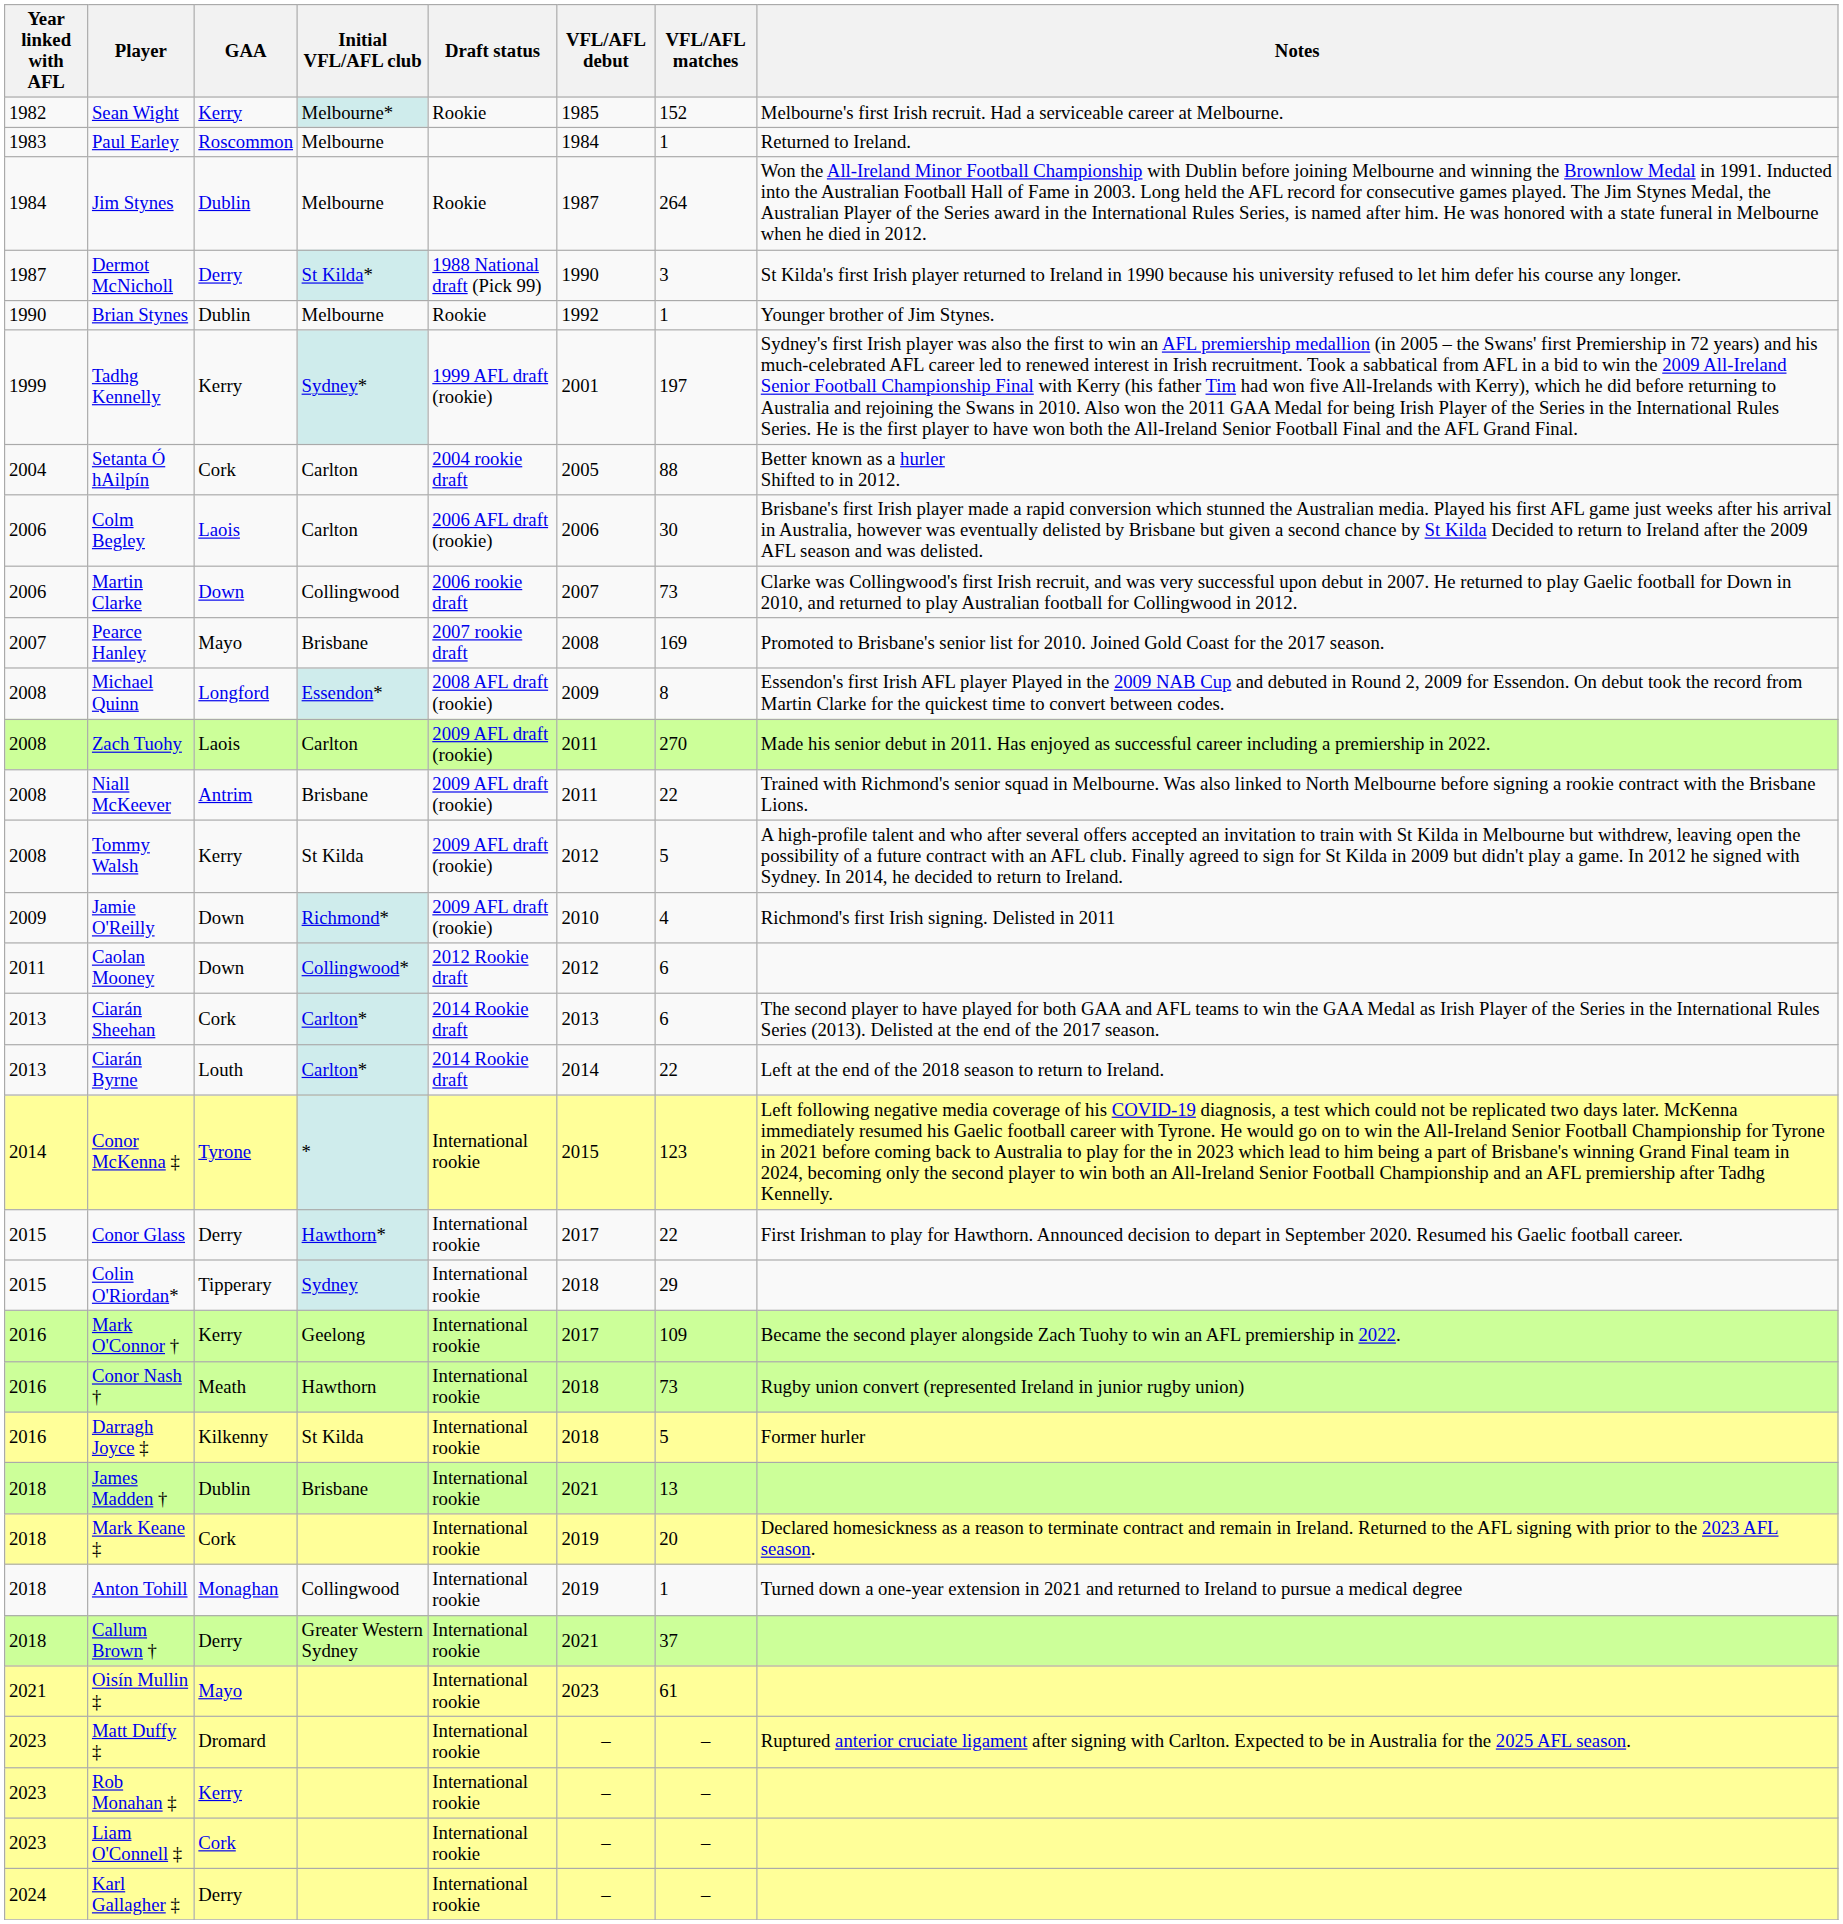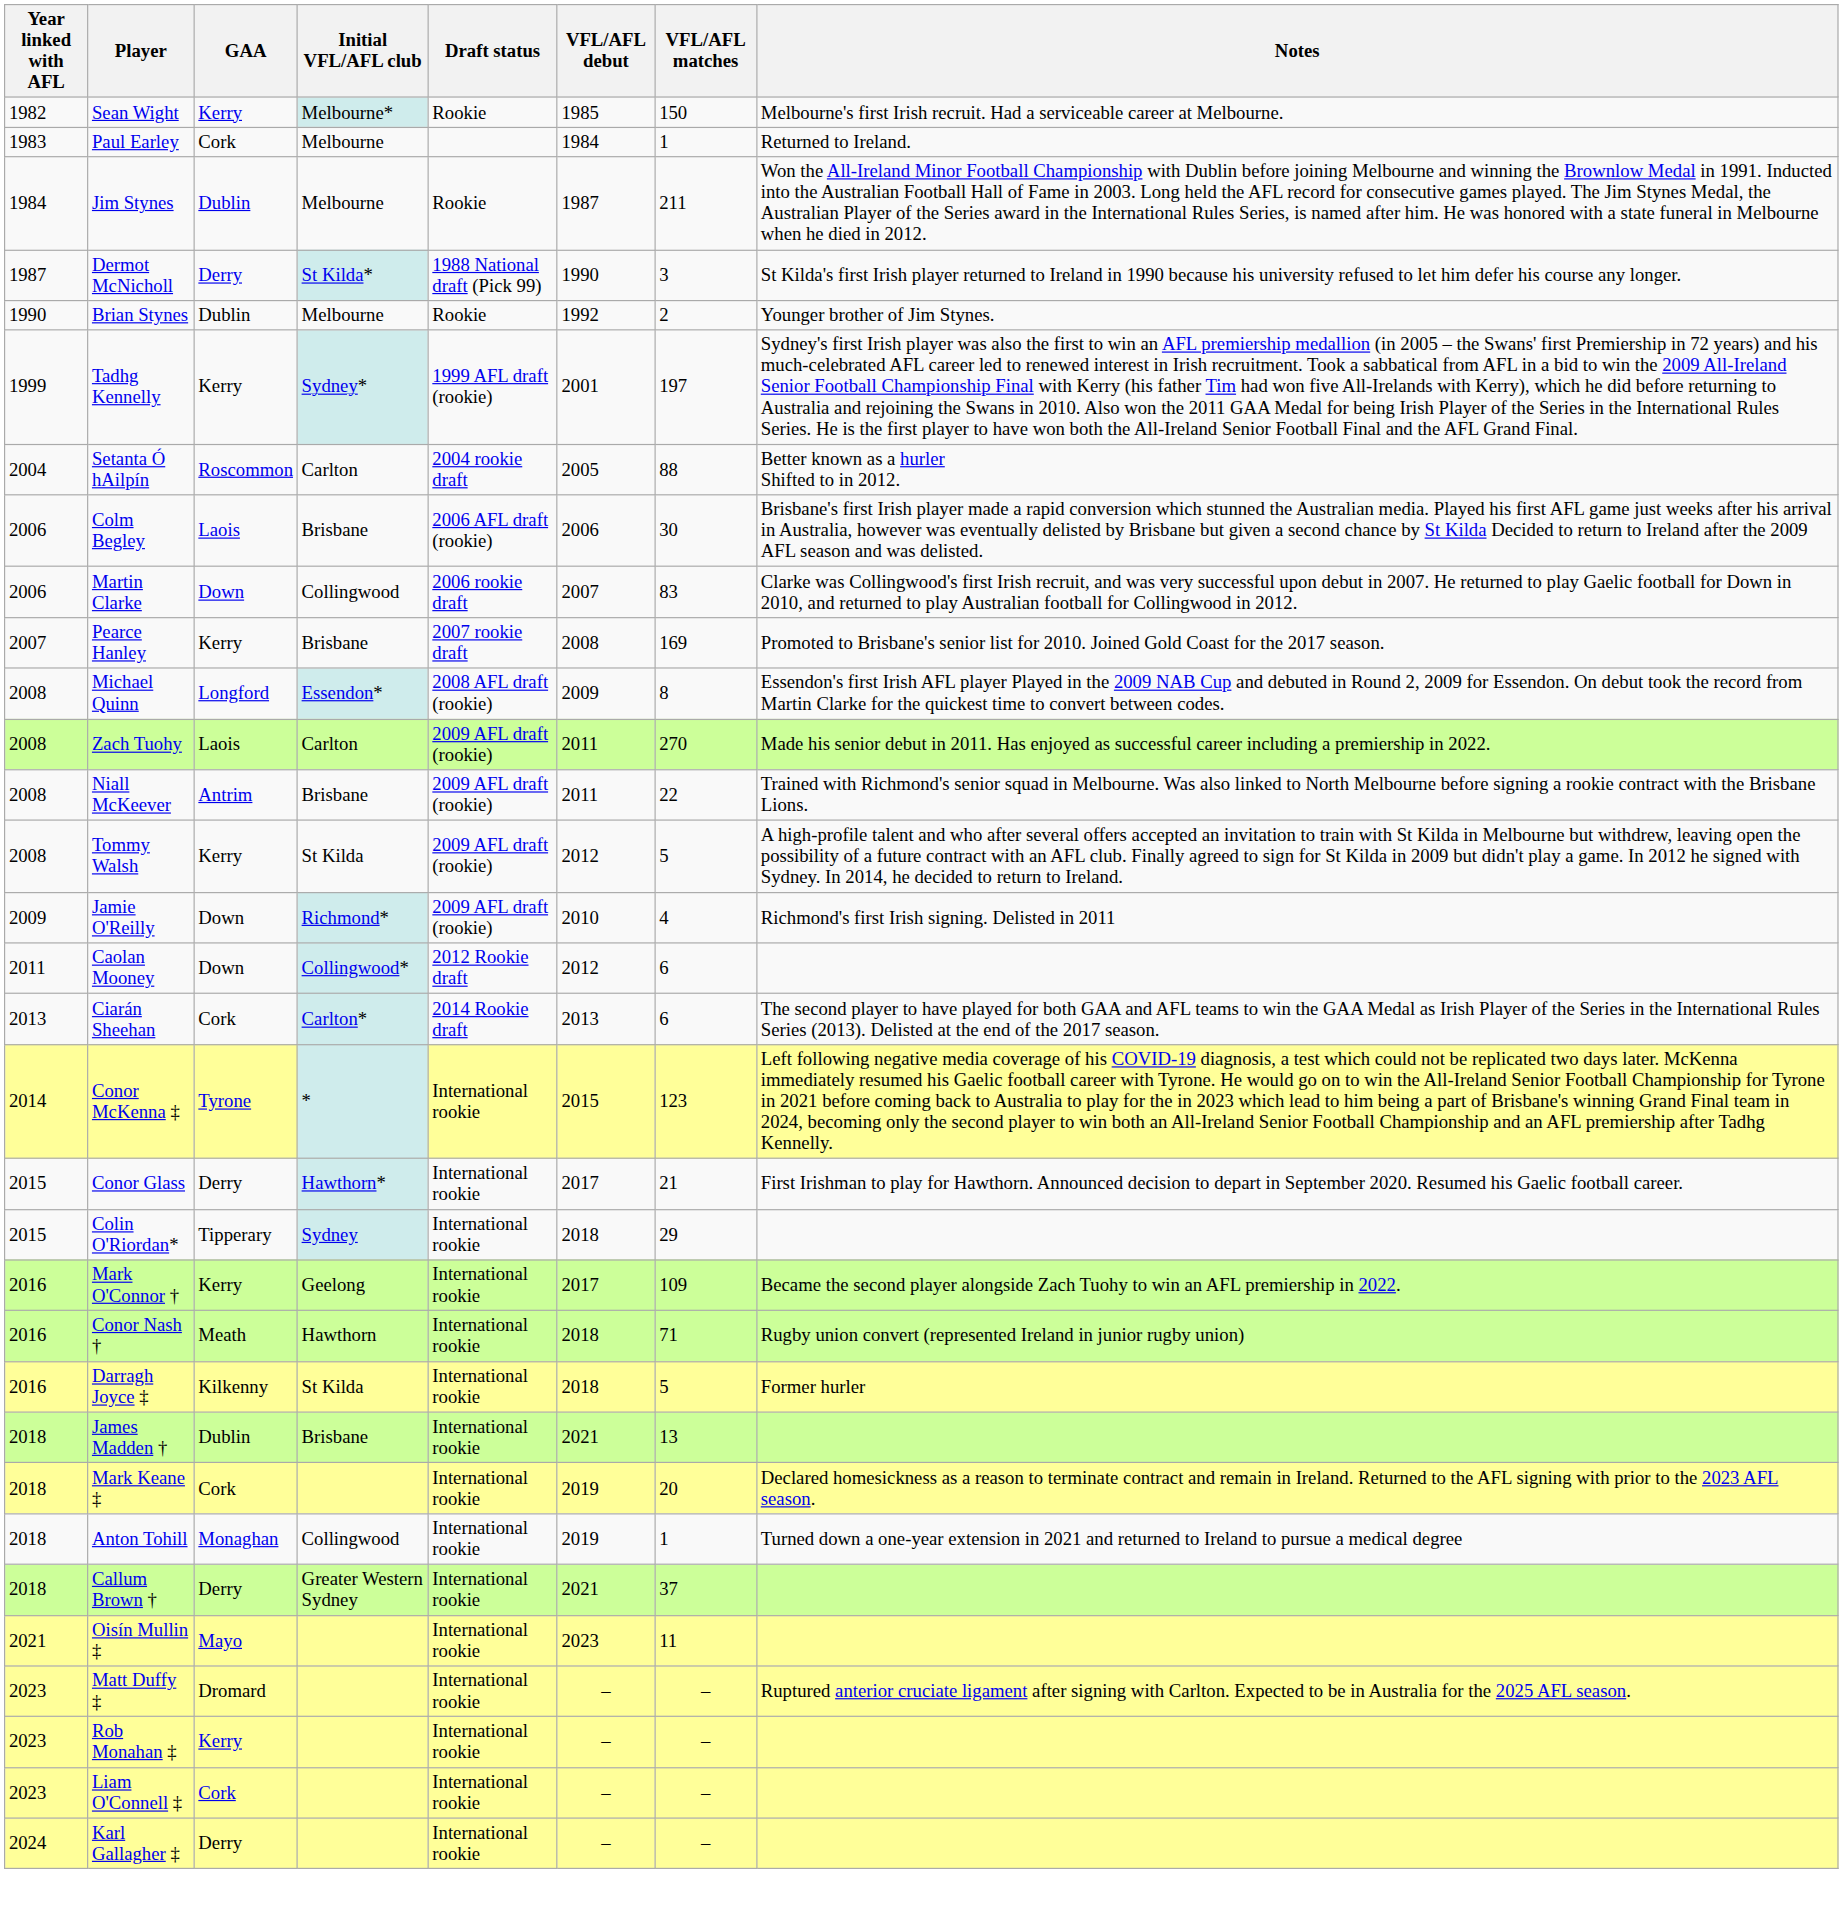(673, 112) 152 -> (673, 112) 150
(246, 141) Roscommon -> (217, 141) Cork
(673, 203) 264 -> (673, 203) 211
(664, 315) 1 -> (664, 315) 2
(217, 469) Cork -> (246, 469) Roscommon
(330, 530) Carlton -> (335, 530) Brisbane
(668, 591) 73 -> (668, 591) 83
(220, 642) Mayo -> (220, 642) Kerry
- row: (117, 1069)
(668, 1234) 22 -> (668, 1183) 21
(668, 1386) 73 -> (668, 1335) 71
(668, 1691) 61 -> (668, 1640) 11
